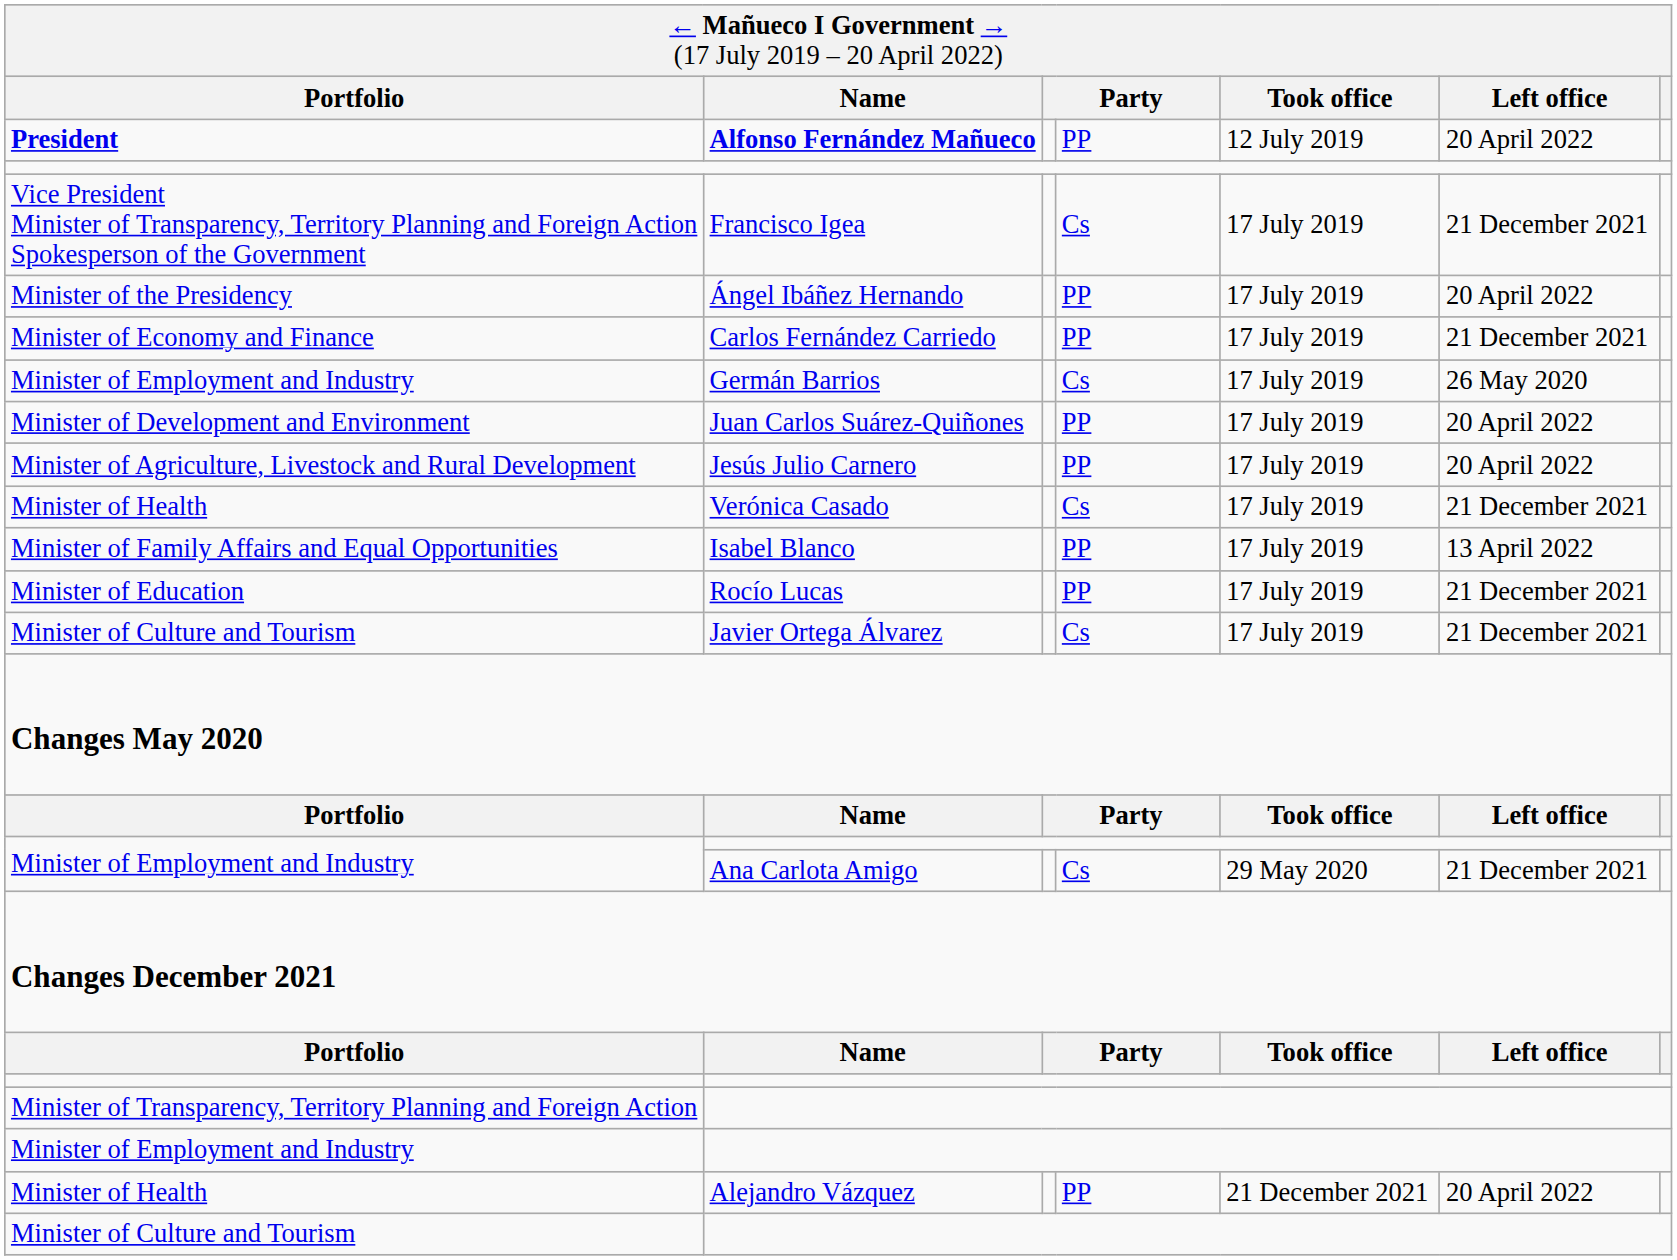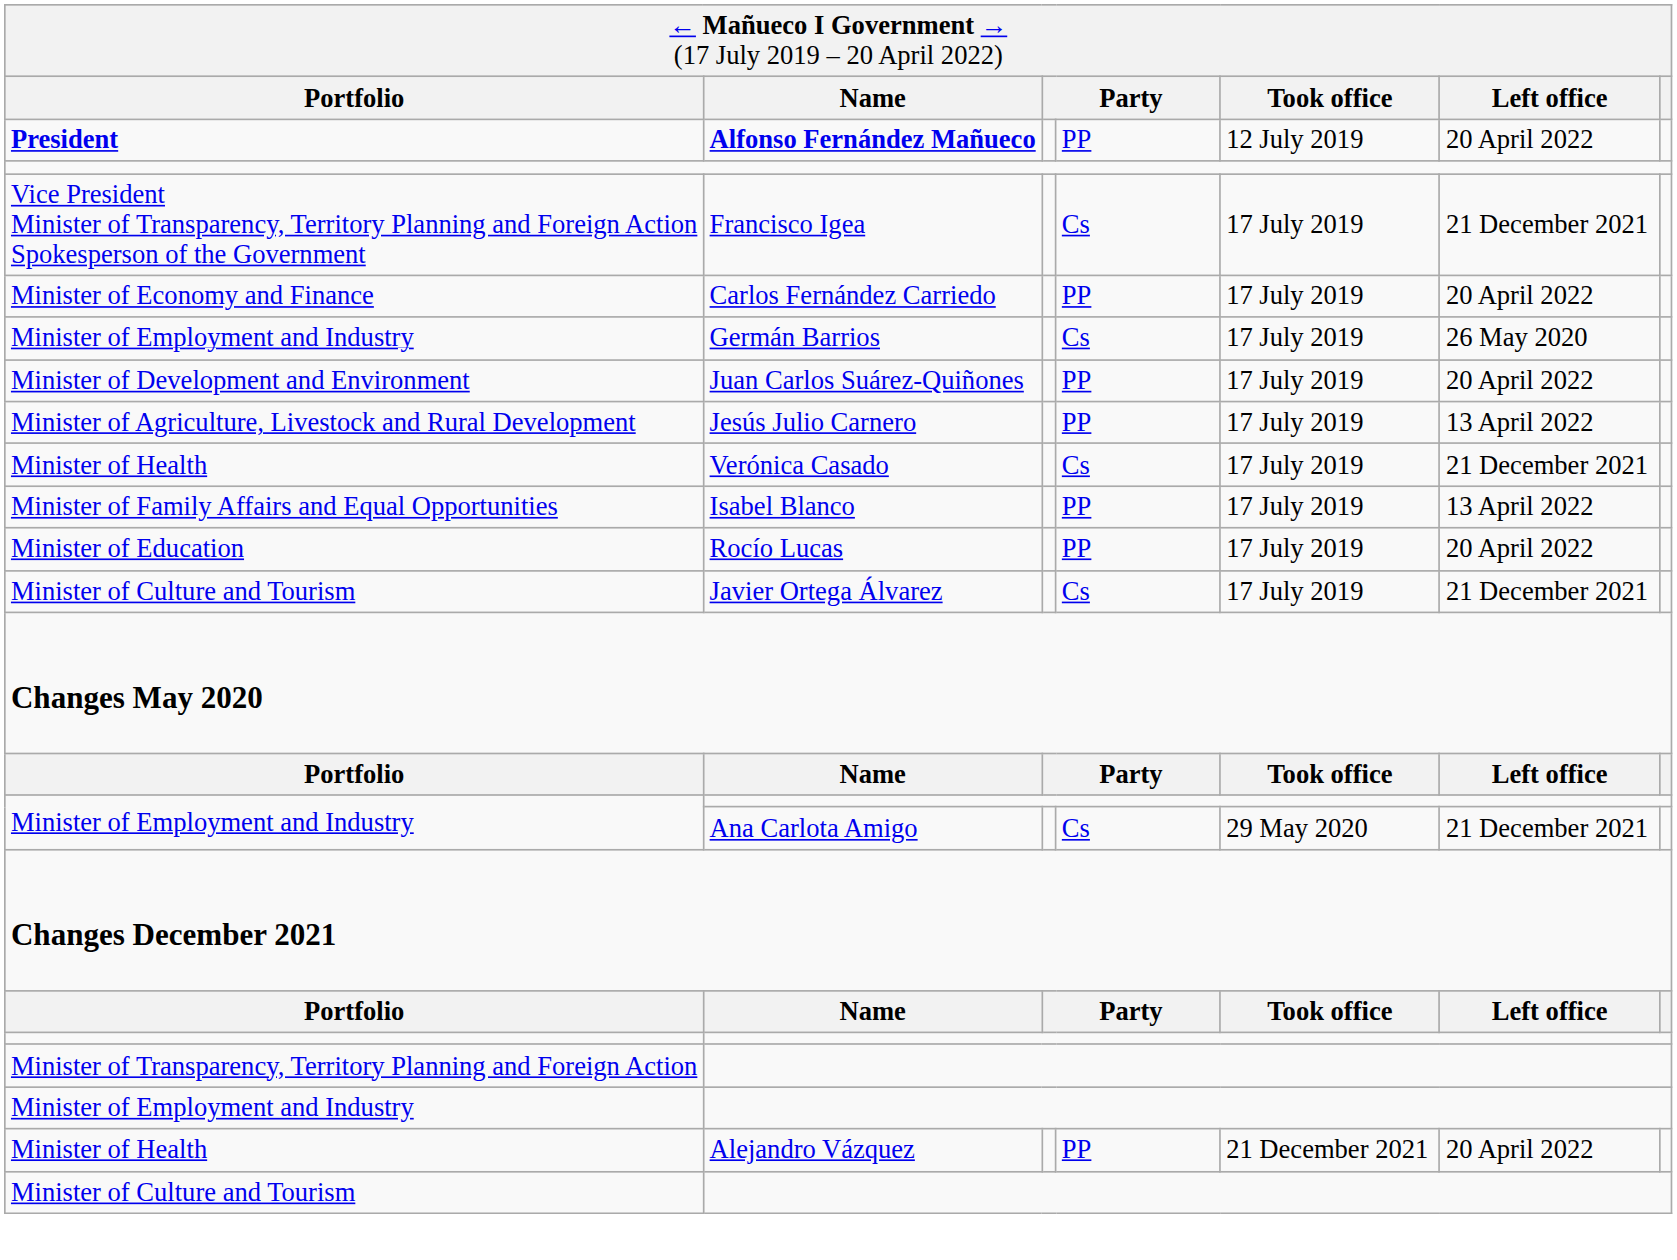- row: (151, 295)
(1547, 338) 21 December 2021 -> (1520, 295) 20 April 2022
(1520, 464) 20 April 2022 -> (1520, 422) 13 April 2022
(1547, 590) 21 December 2021 -> (1520, 548) 20 April 2022
